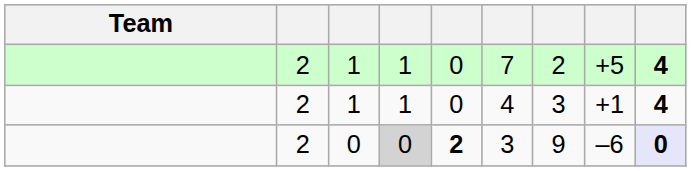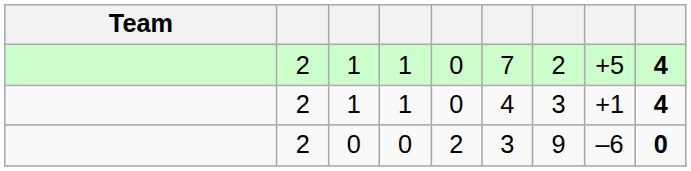(405, 144) lightgrey background -> (405, 144) no background
(456, 144) bold -> (456, 144) normal
(661, 144) lavender background -> (661, 144) no background
